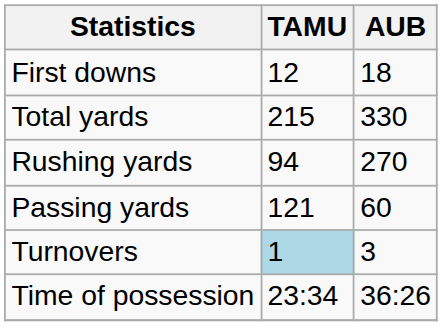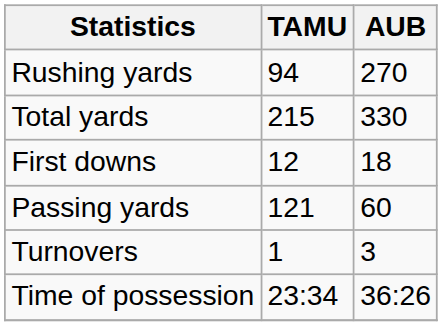rows swapped: (84, 72) <-> (102, 162)
(275, 251) lightblue background -> (275, 251) no background
